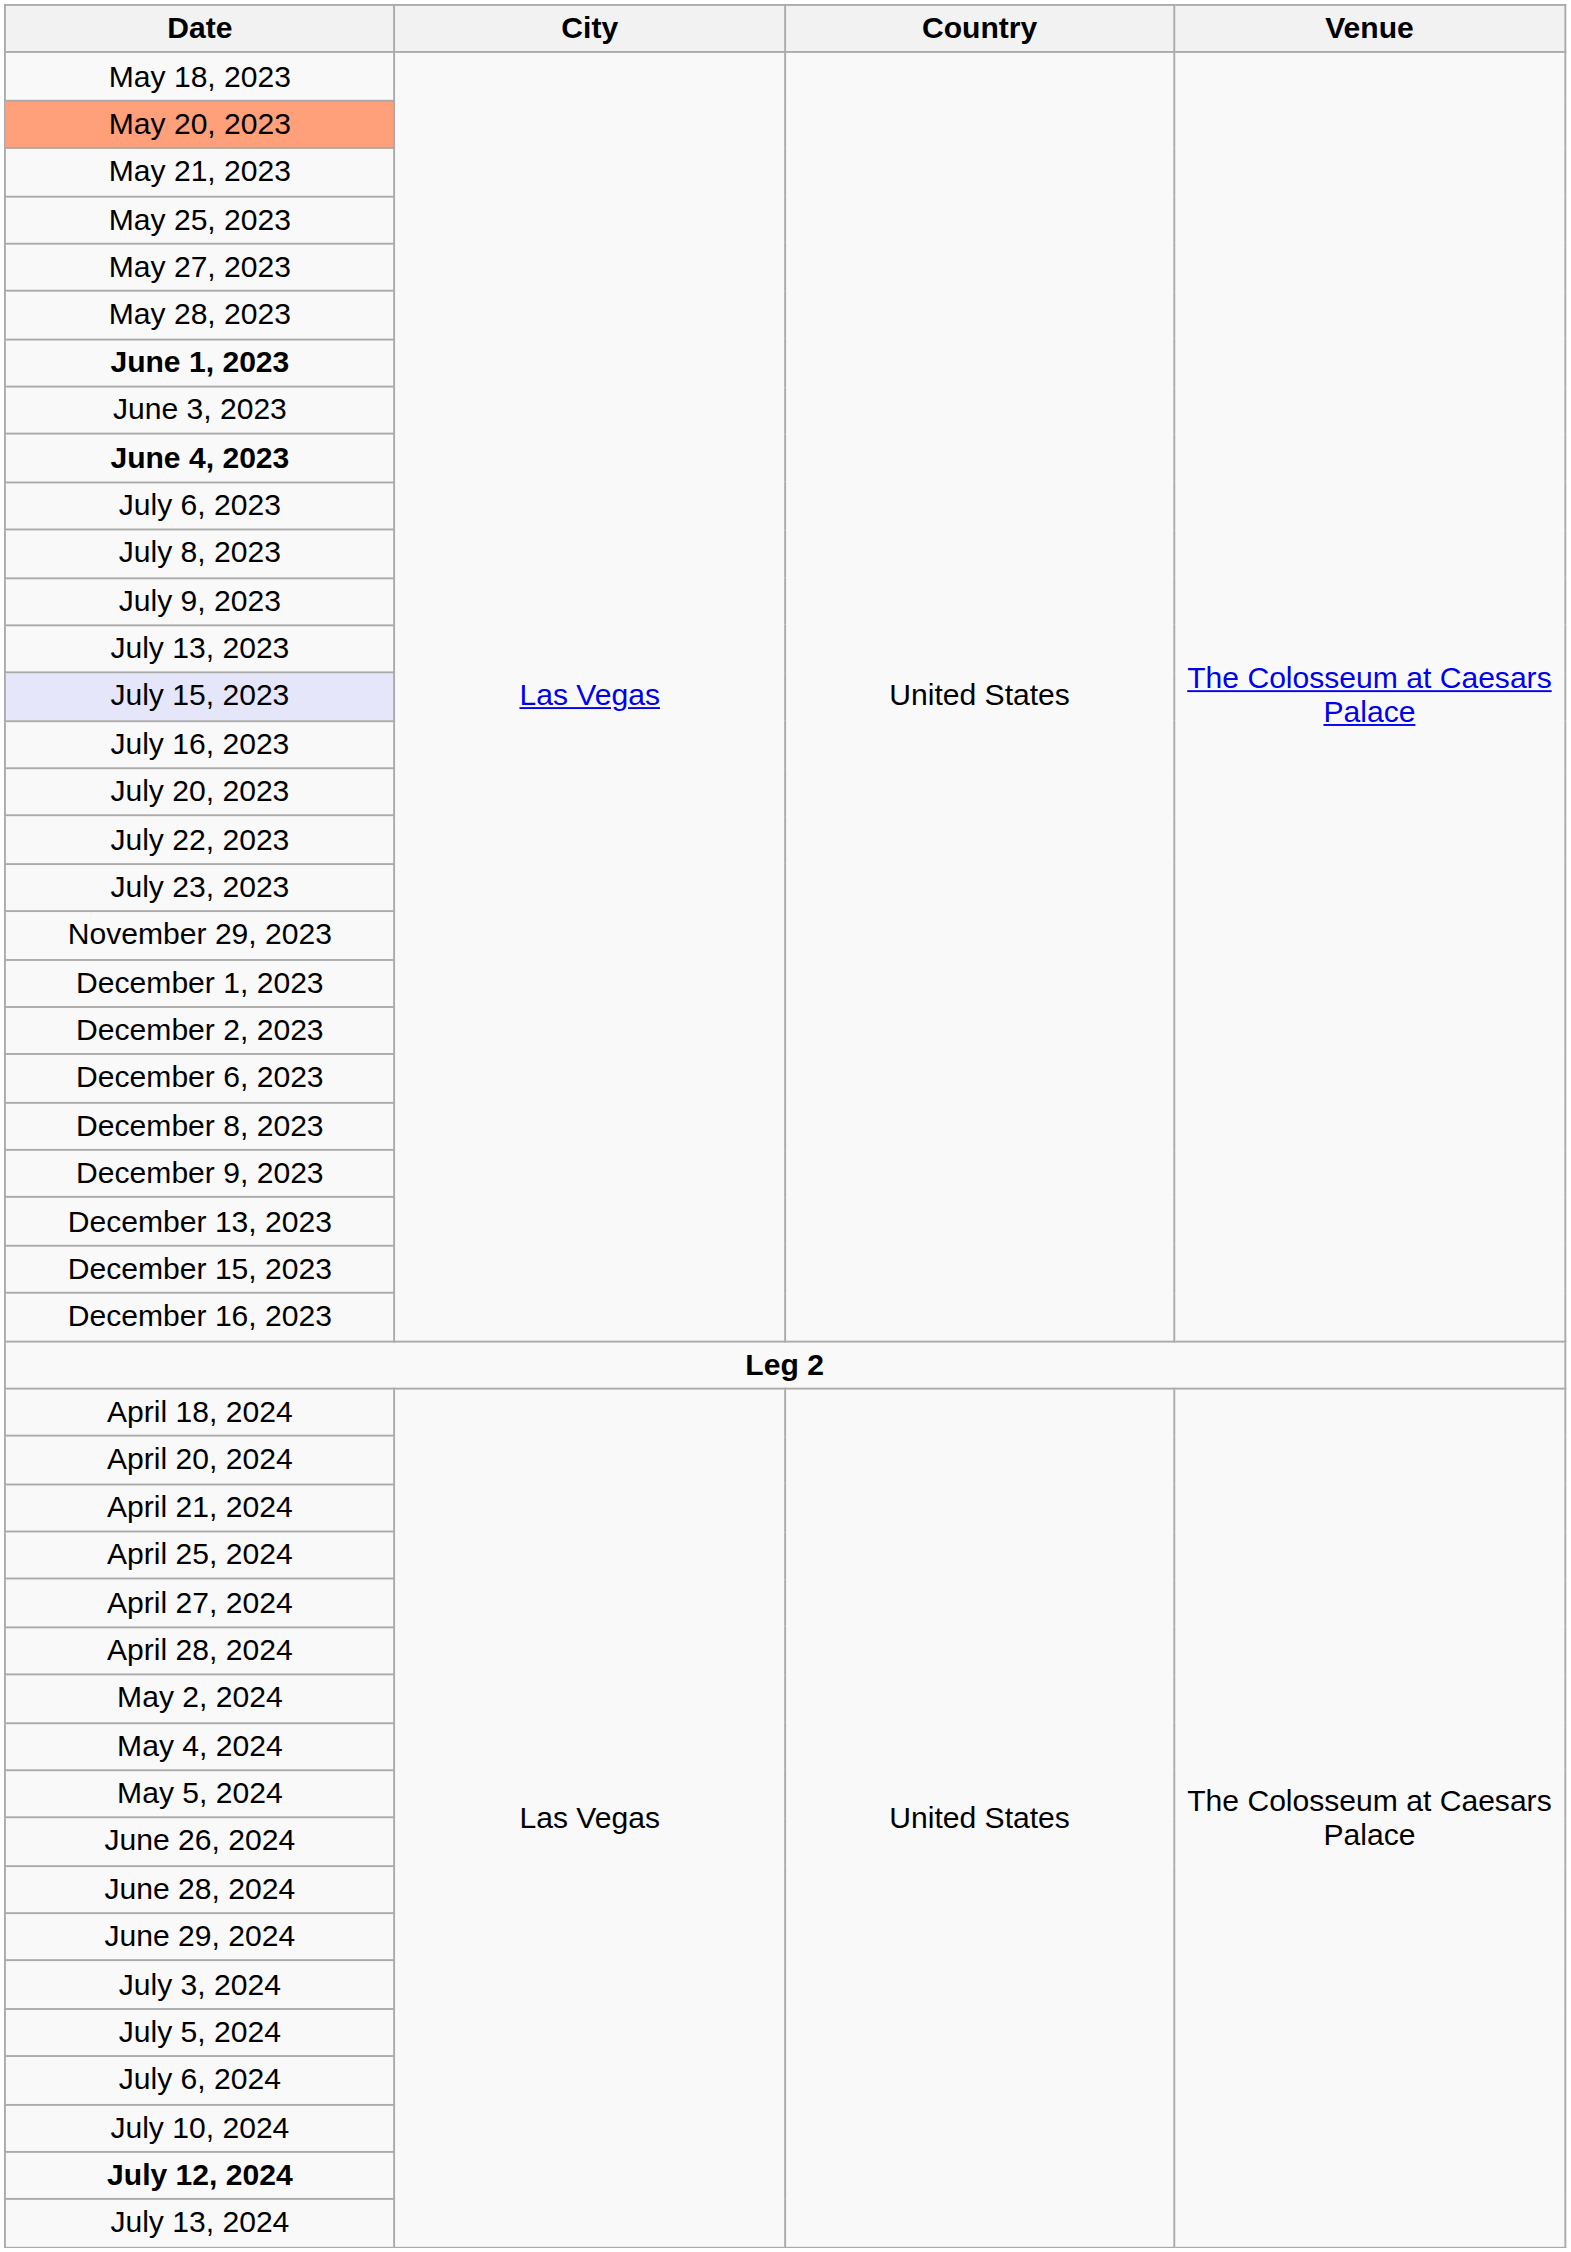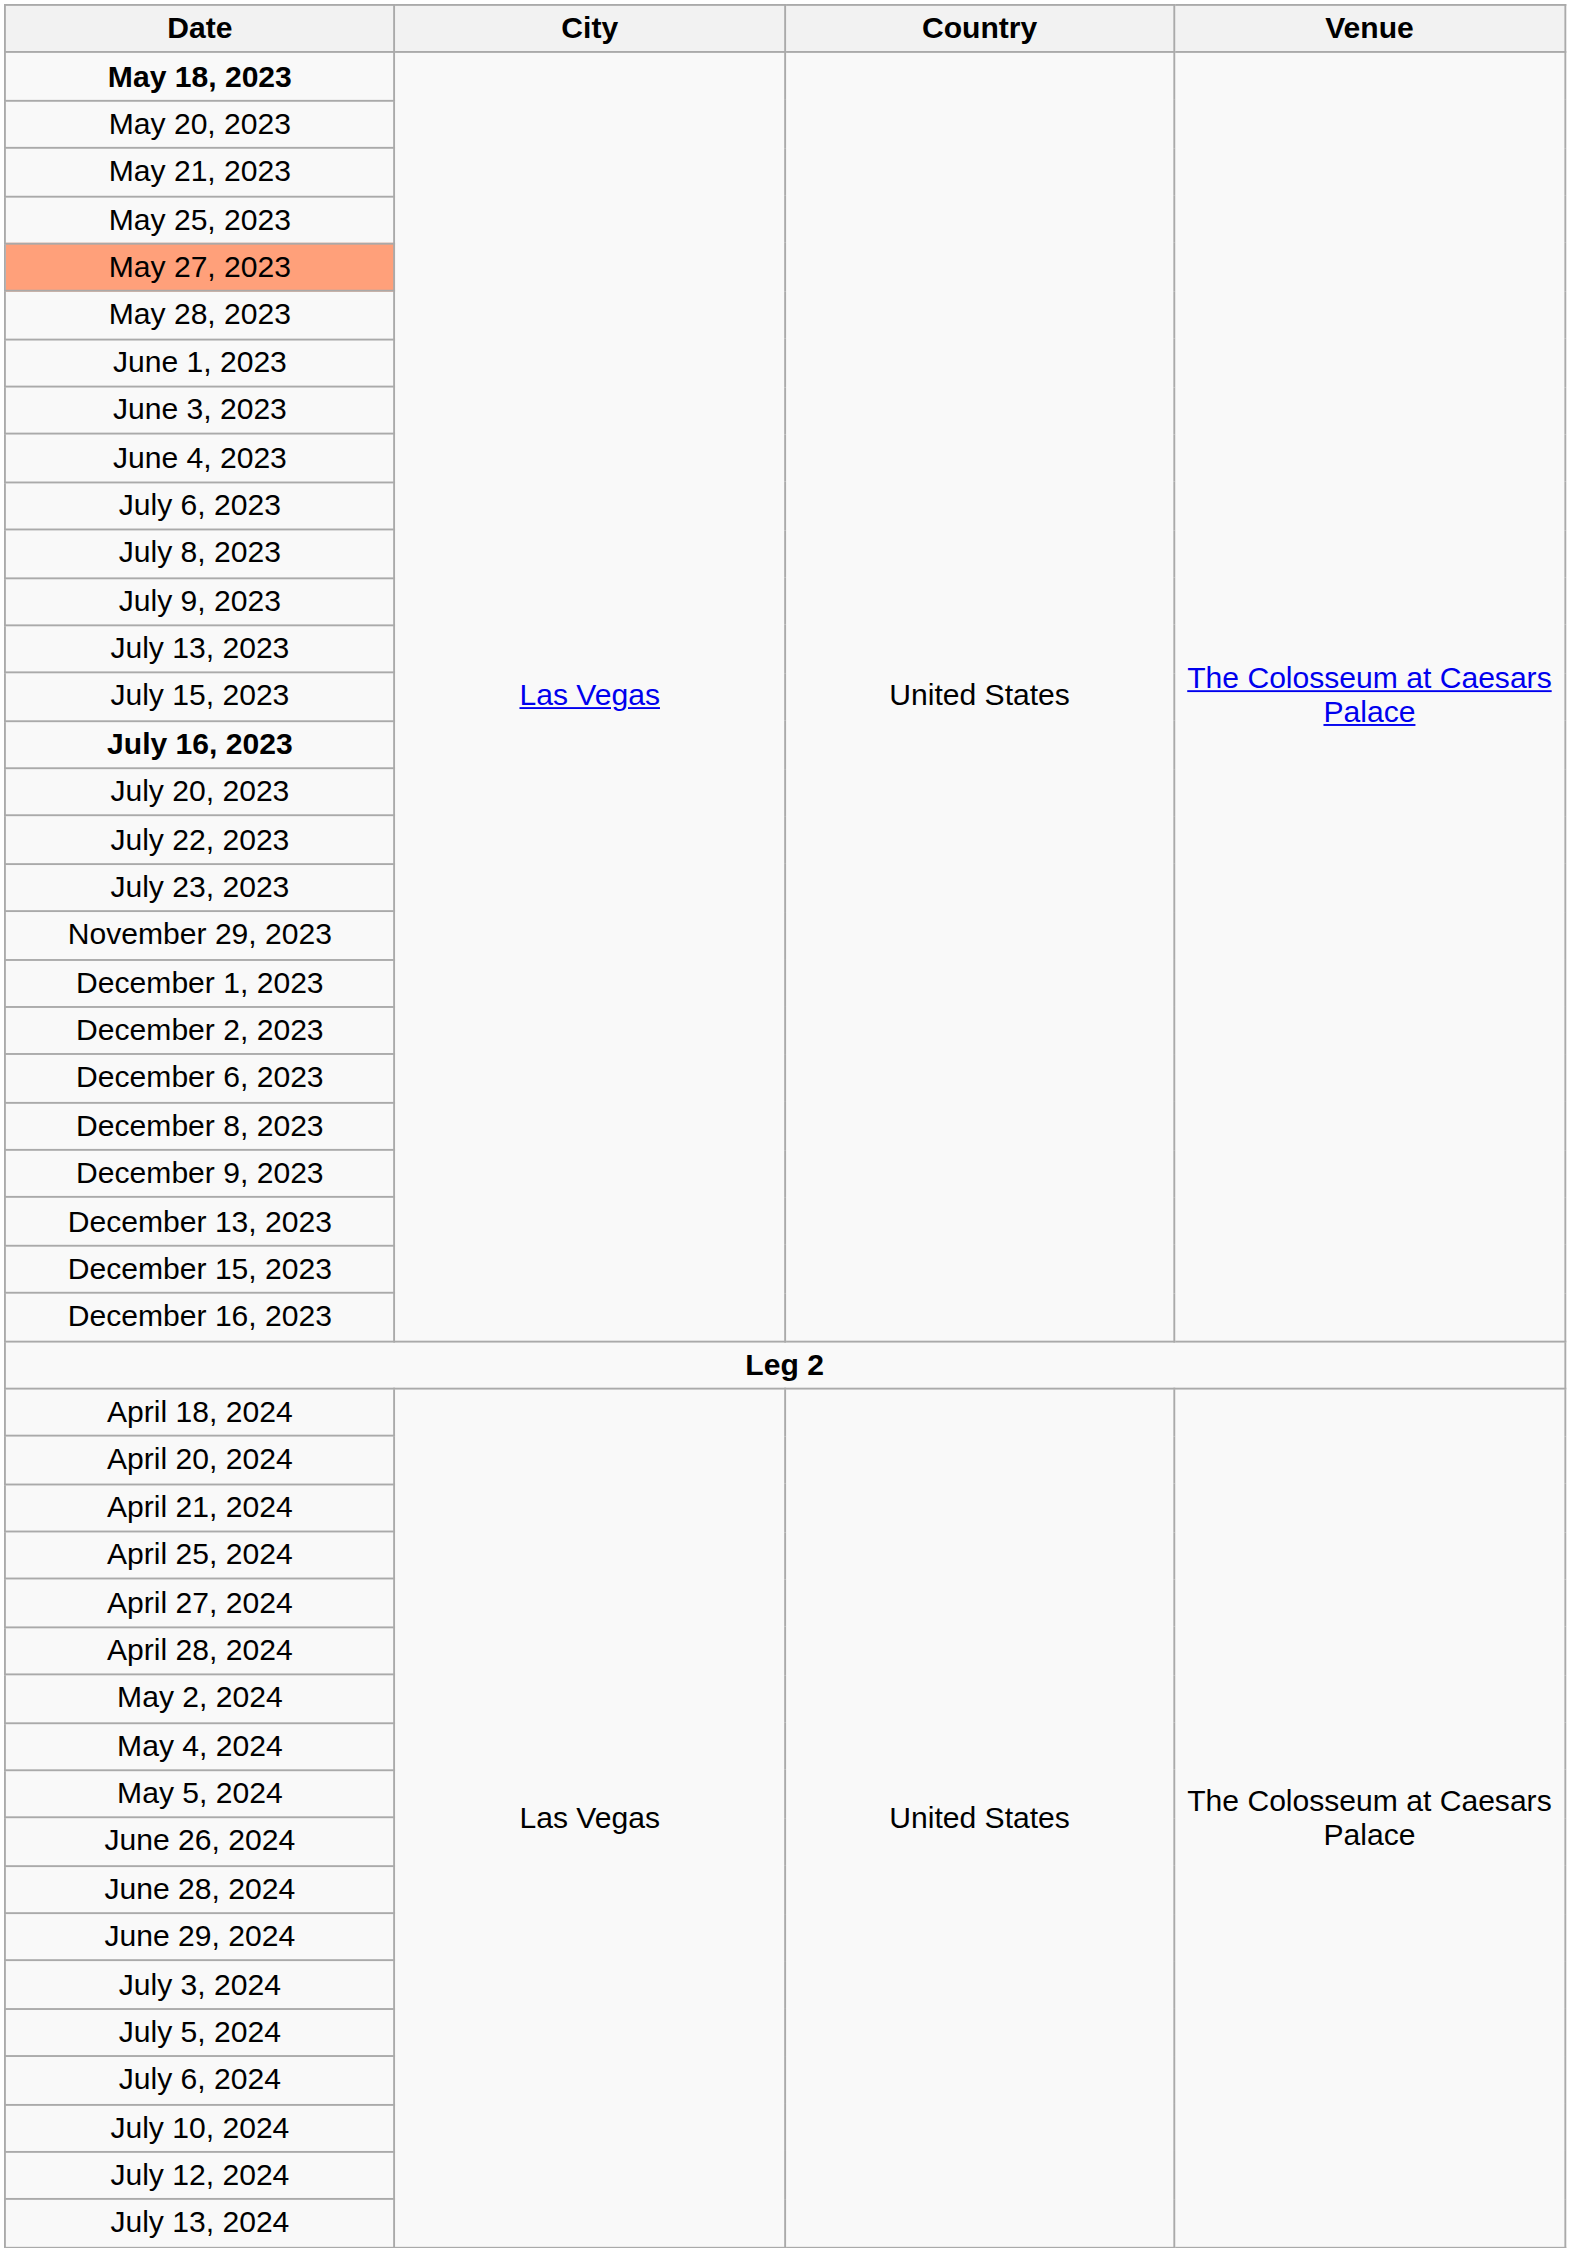(200, 76) normal -> (200, 76) bold
(200, 123) lightsalmon background -> (200, 123) no background
(200, 266) no background -> (200, 266) lightsalmon background
(200, 362) bold -> (200, 362) normal
(200, 457) bold -> (200, 457) normal
(200, 696) lavender background -> (200, 696) no background
(200, 743) normal -> (200, 743) bold
(200, 2175) bold -> (200, 2175) normal
